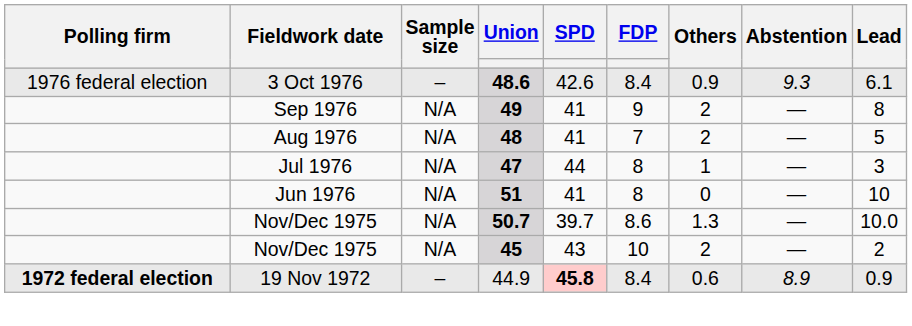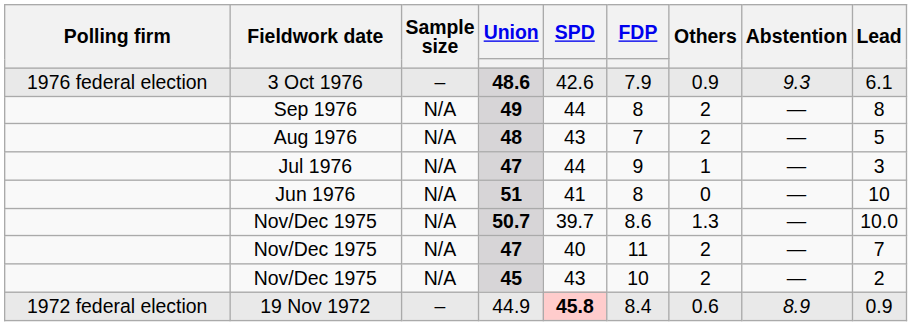(638, 82) 8.4 -> (638, 82) 7.9
(575, 110) 41 -> (575, 110) 44
(638, 110) 9 -> (638, 110) 8
(575, 138) 41 -> (575, 138) 43
(638, 166) 8 -> (638, 166) 9
+ row: (315, 250)
(117, 278) bold -> (117, 306) normal
